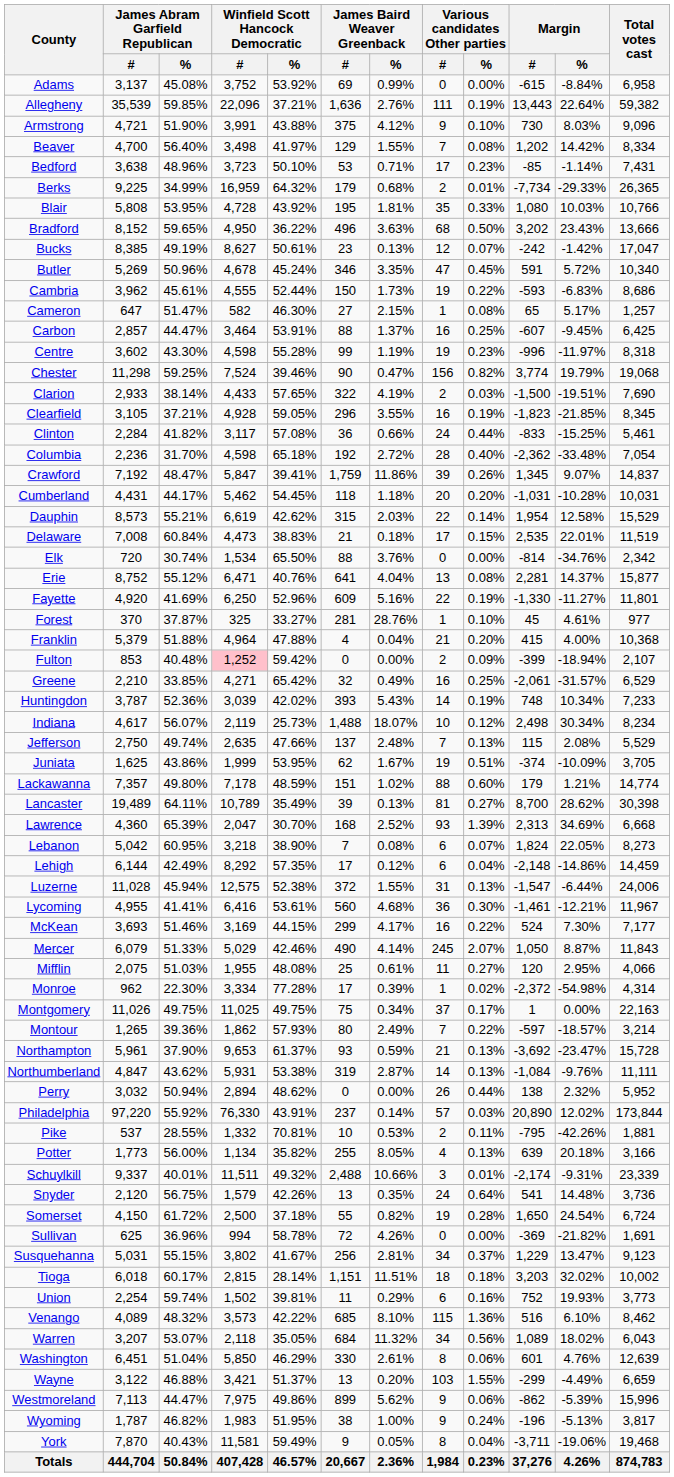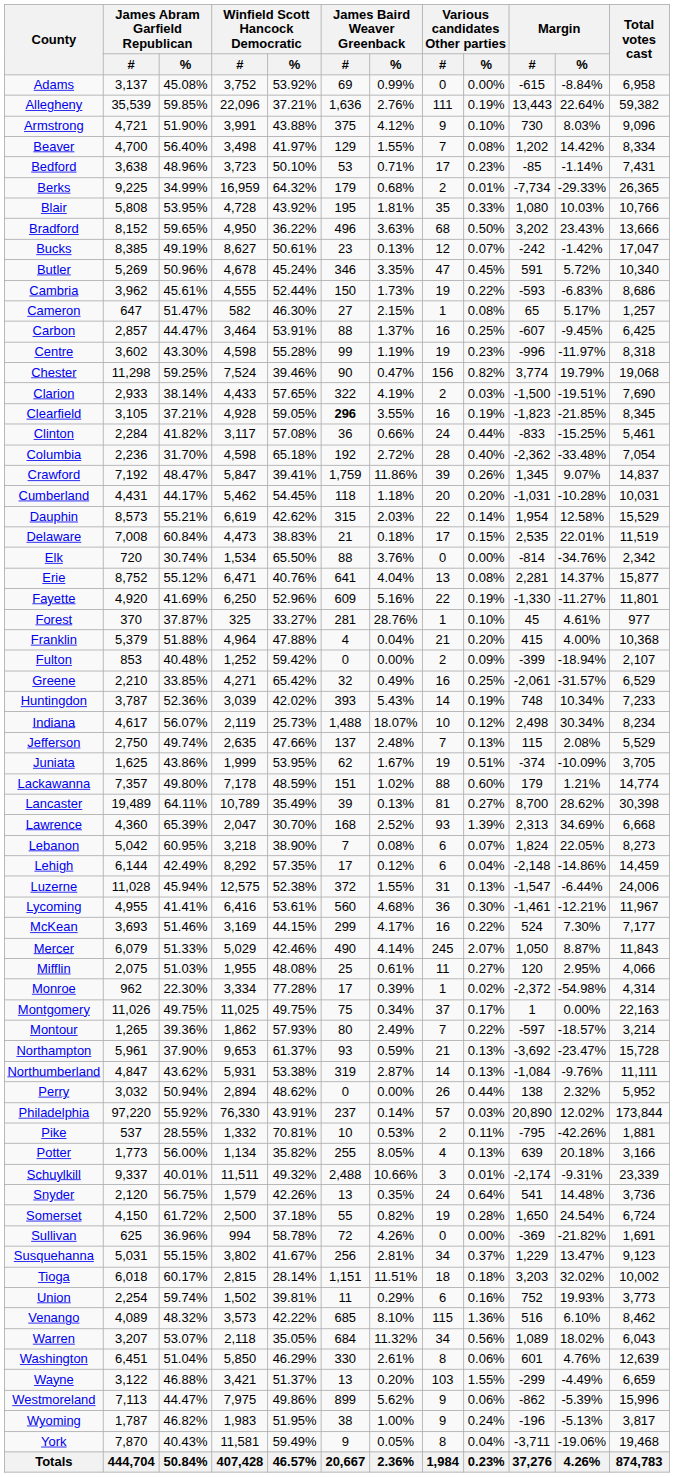(345, 413) normal -> (345, 413) bold
(240, 660) pink background -> (240, 660) no background
